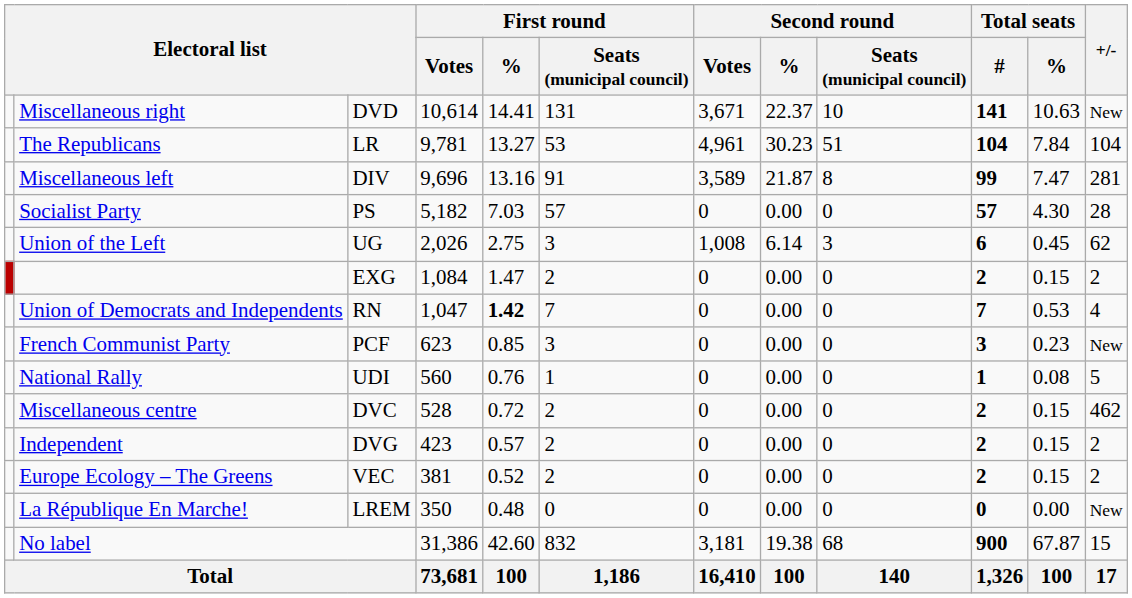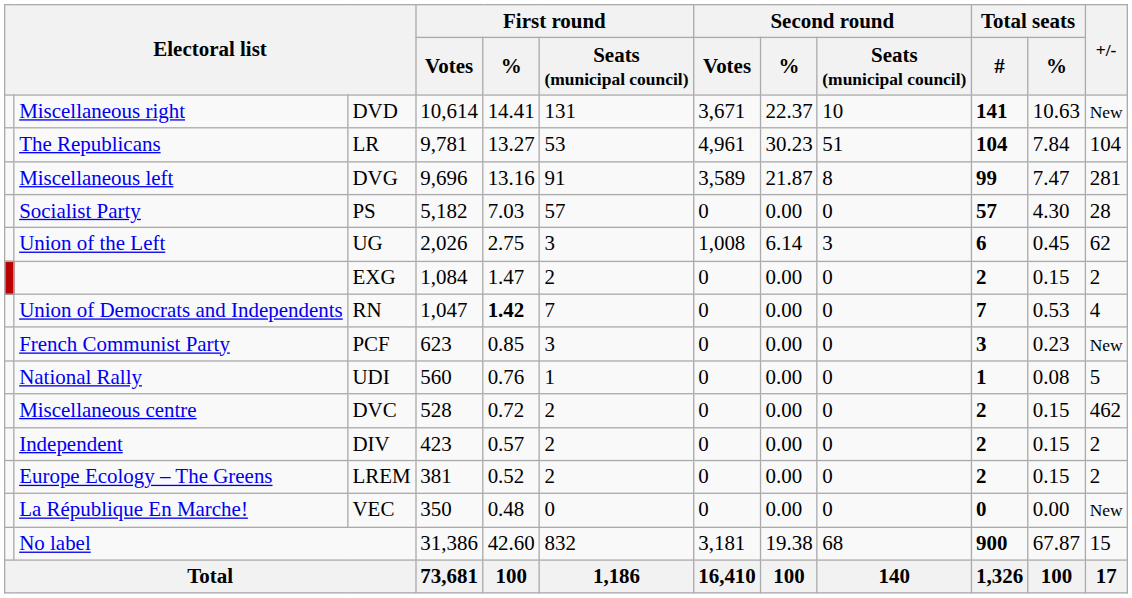(371, 177) DIV -> (375, 177) DVG
(375, 443) DVG -> (371, 443) DIV
(373, 476) VEC -> (382, 476) LREM
(382, 510) LREM -> (373, 510) VEC
